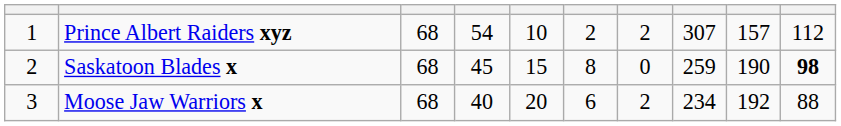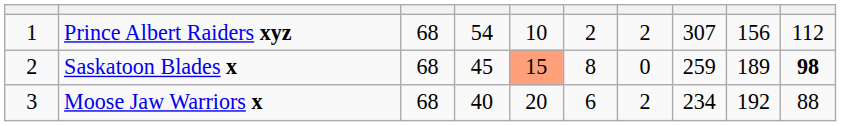(754, 32) 157 -> (754, 32) 156
(536, 67) no background -> (536, 67) lightsalmon background
(754, 67) 190 -> (754, 67) 189
